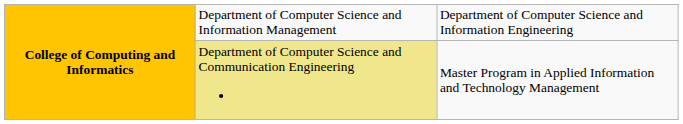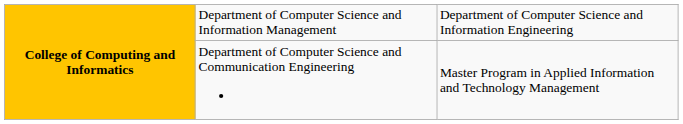(316, 73) khaki background -> (316, 73) no background
